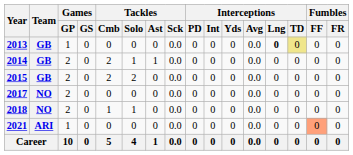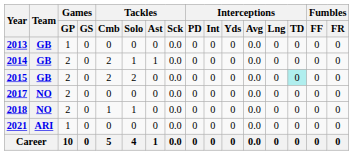(276, 45) bold -> (276, 45) normal
(297, 45) khaki background -> (297, 45) no background
(297, 77) no background -> (297, 77) paleturquoise background
(317, 126) lightsalmon background -> (317, 126) no background
